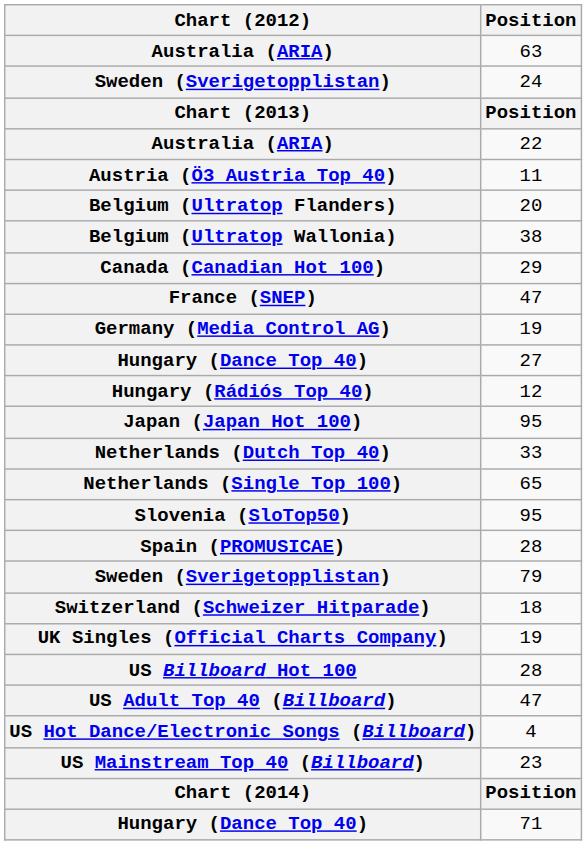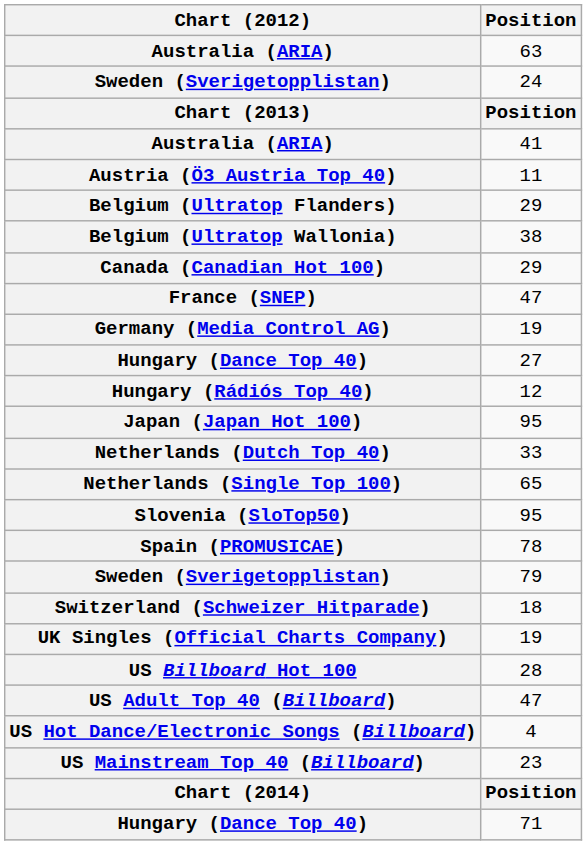(531, 144) 22 -> (531, 144) 41
(531, 206) 20 -> (531, 206) 29
(531, 546) 28 -> (531, 546) 78
